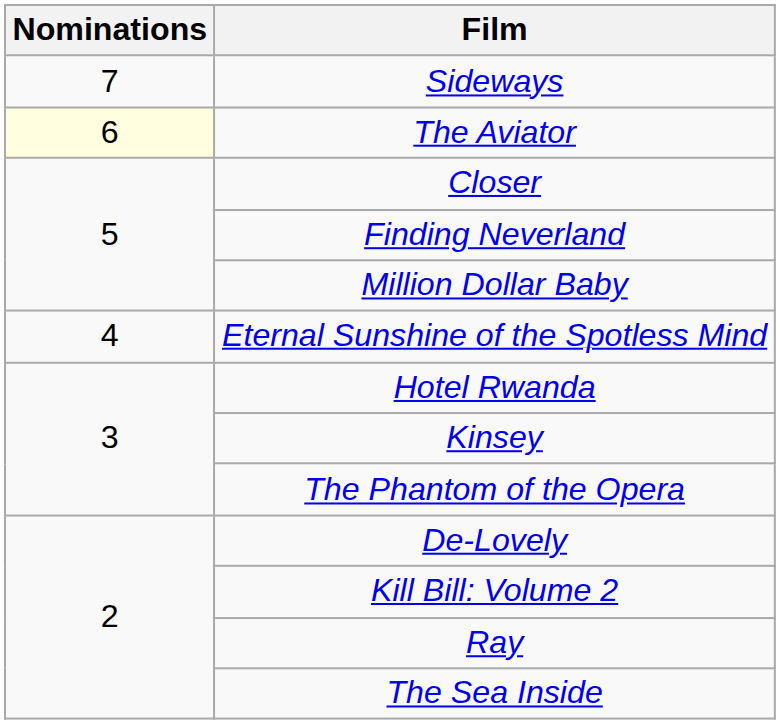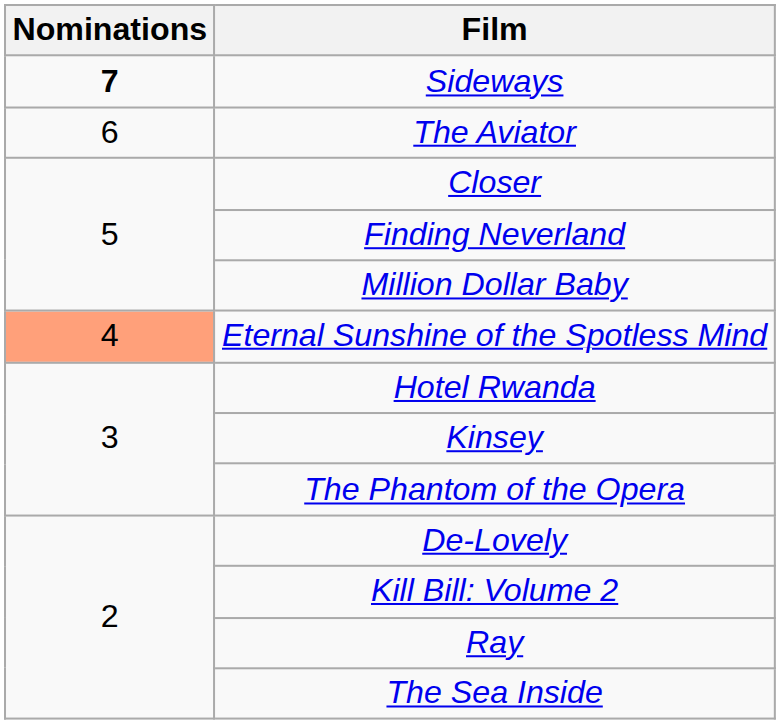(110, 81) normal -> (110, 81) bold
(110, 132) lightyellow background -> (110, 132) no background
(110, 336) no background -> (110, 336) lightsalmon background
